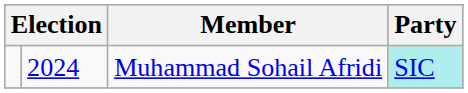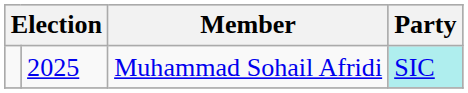(53, 66) 2024 -> (53, 66) 2025
